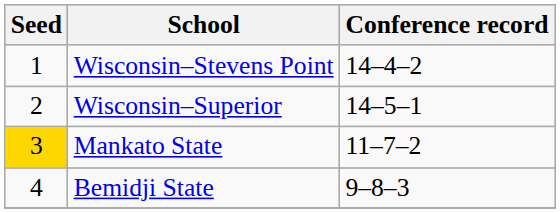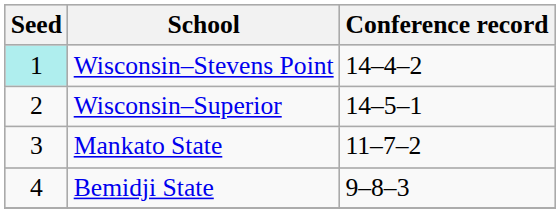(36, 65) no background -> (36, 65) paleturquoise background
(36, 146) gold background -> (36, 146) no background
